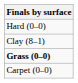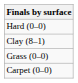(28, 56) bold -> (27, 56) normal
